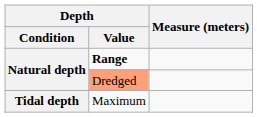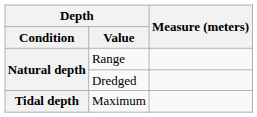(110, 58) bold -> (108, 58) normal
(114, 80) lightsalmon background -> (114, 80) no background
